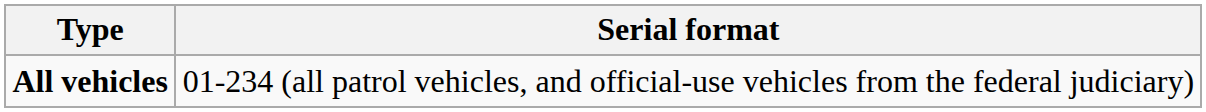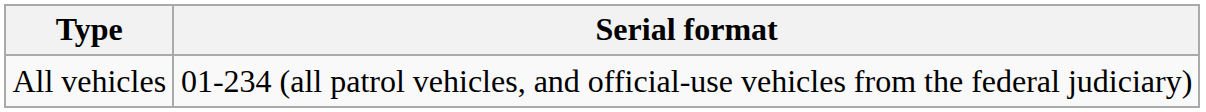(90, 80) bold -> (89, 80) normal
